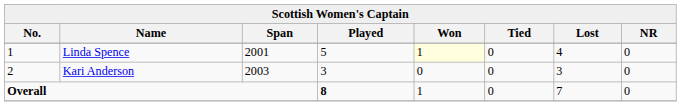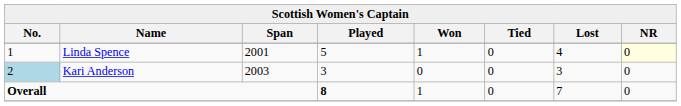(420, 52) lightyellow background -> (420, 52) no background
(627, 52) no background -> (627, 52) lightyellow background
(10, 71) no background -> (10, 71) lightblue background
